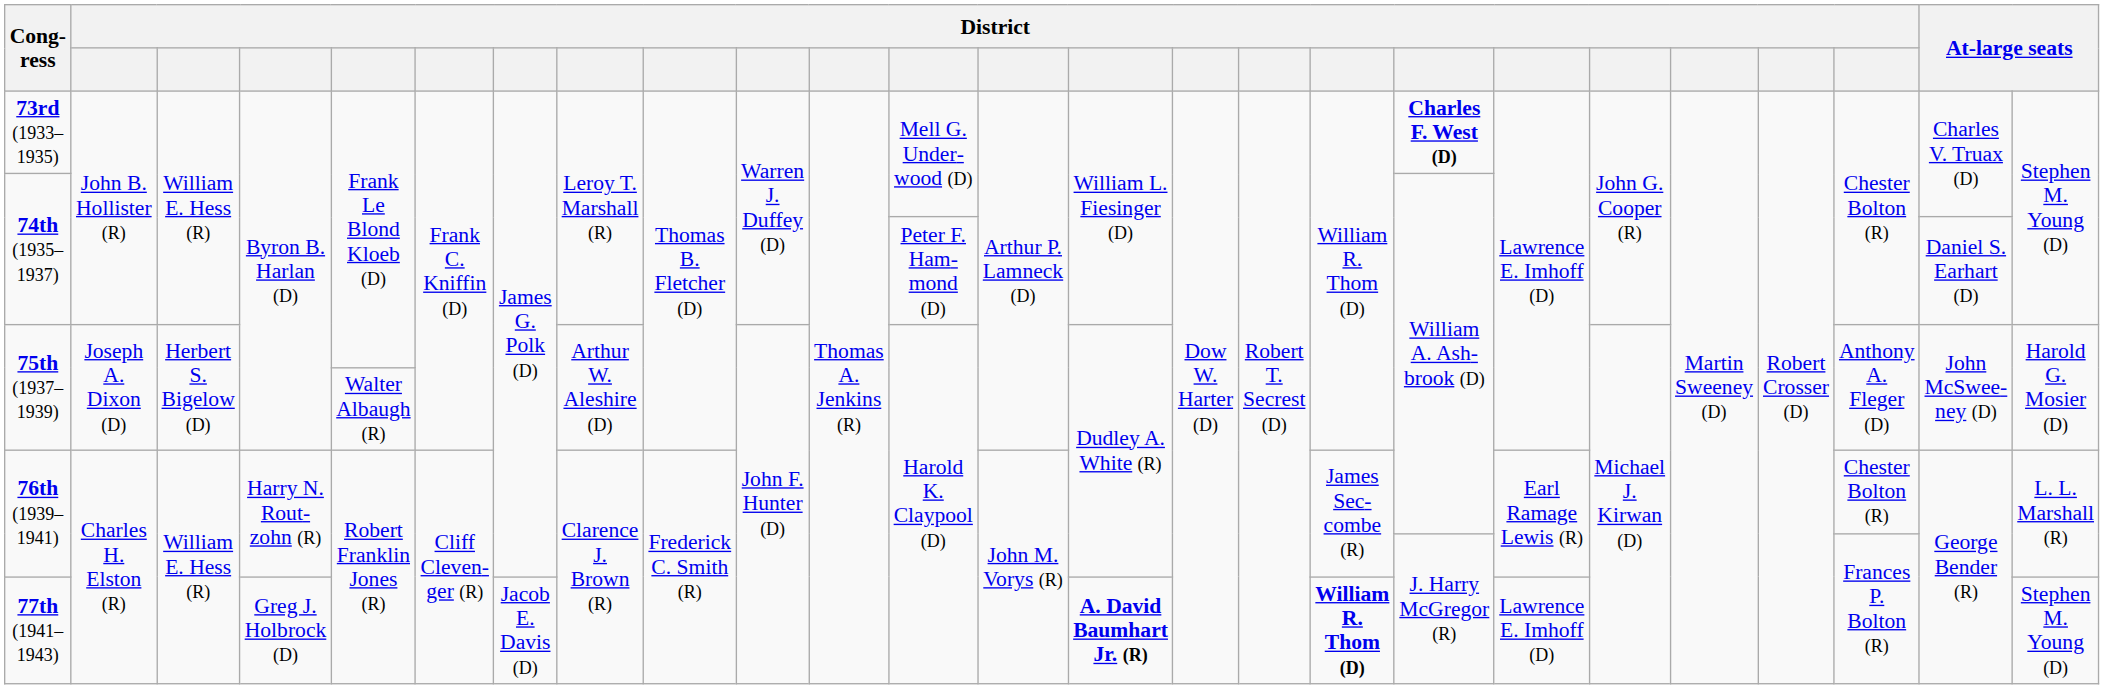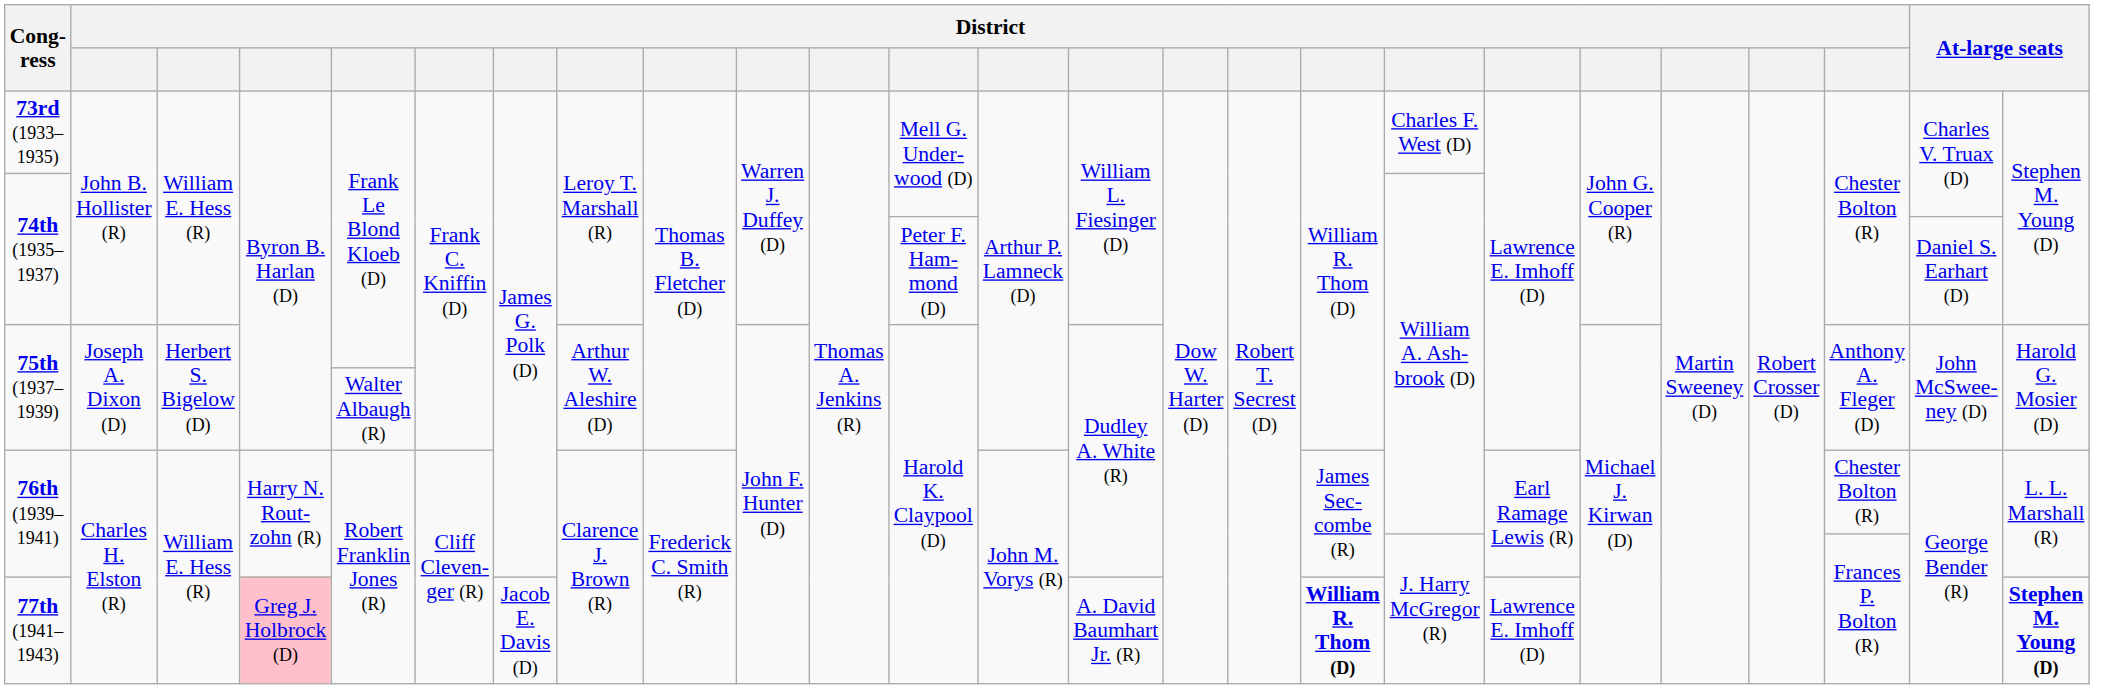(1444, 132) bold -> (1435, 132) normal
(285, 629) no background -> (285, 629) pink background
(1121, 629) bold -> (1116, 629) normal
(2056, 629) normal -> (2046, 629) bold
